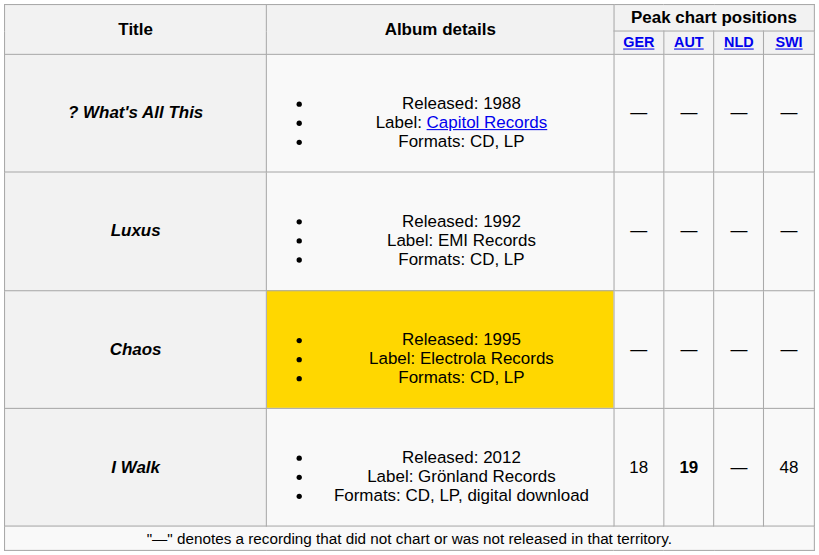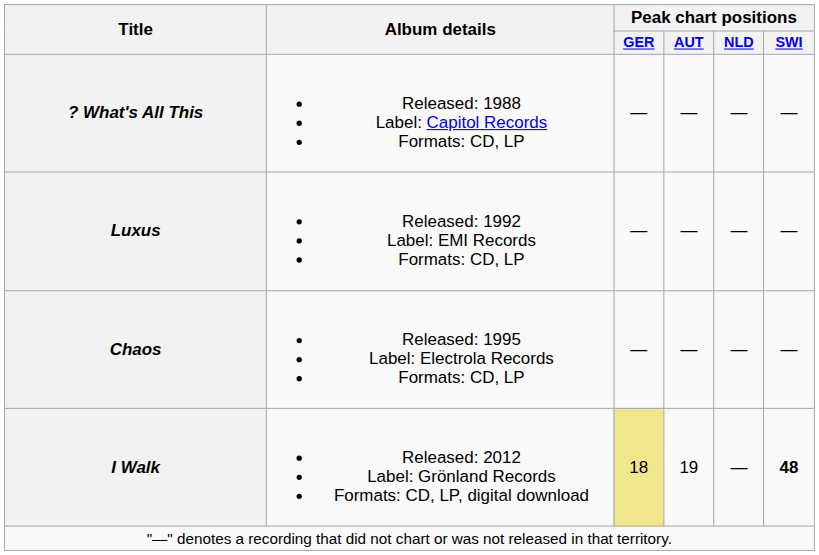(440, 359) gold background -> (440, 359) no background
(639, 467) no background -> (639, 467) khaki background
(689, 467) bold -> (689, 467) normal
(789, 467) normal -> (789, 467) bold
